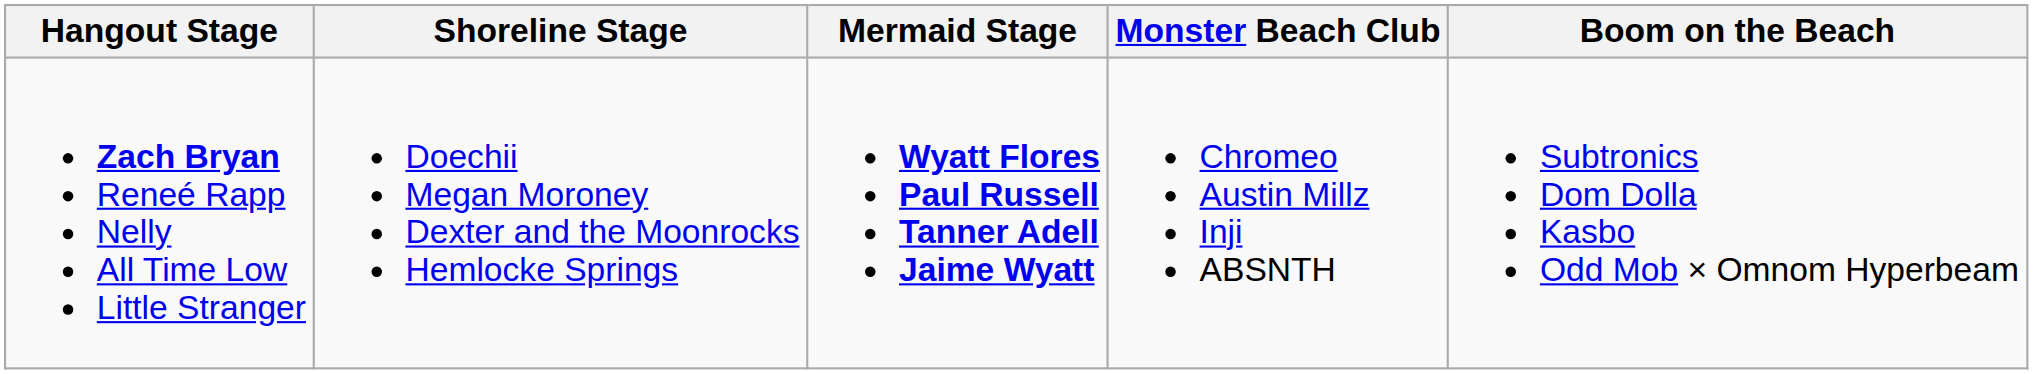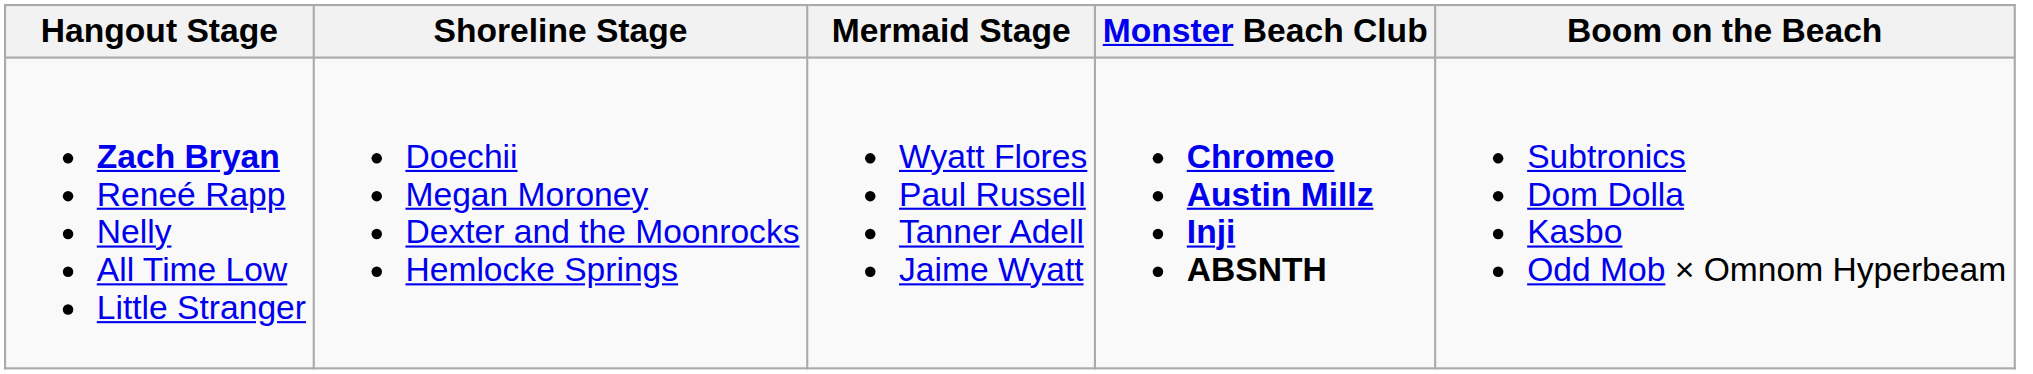(958, 213) bold -> (951, 213) normal
(1278, 213) normal -> (1265, 213) bold
